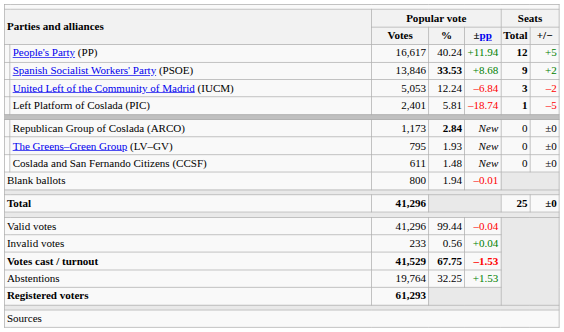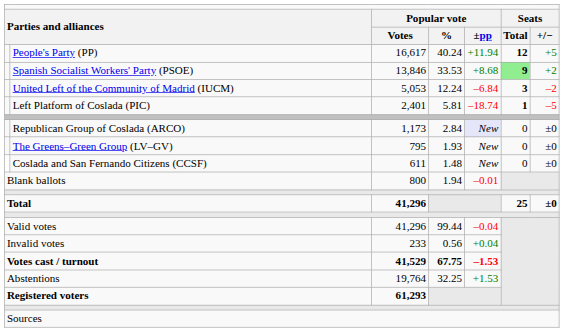(450, 70) bold -> (450, 70) normal
(525, 70) no background -> (525, 70) lightgreen background
(452, 128) bold -> (452, 128) normal
(488, 128) no background -> (488, 128) lavender background
